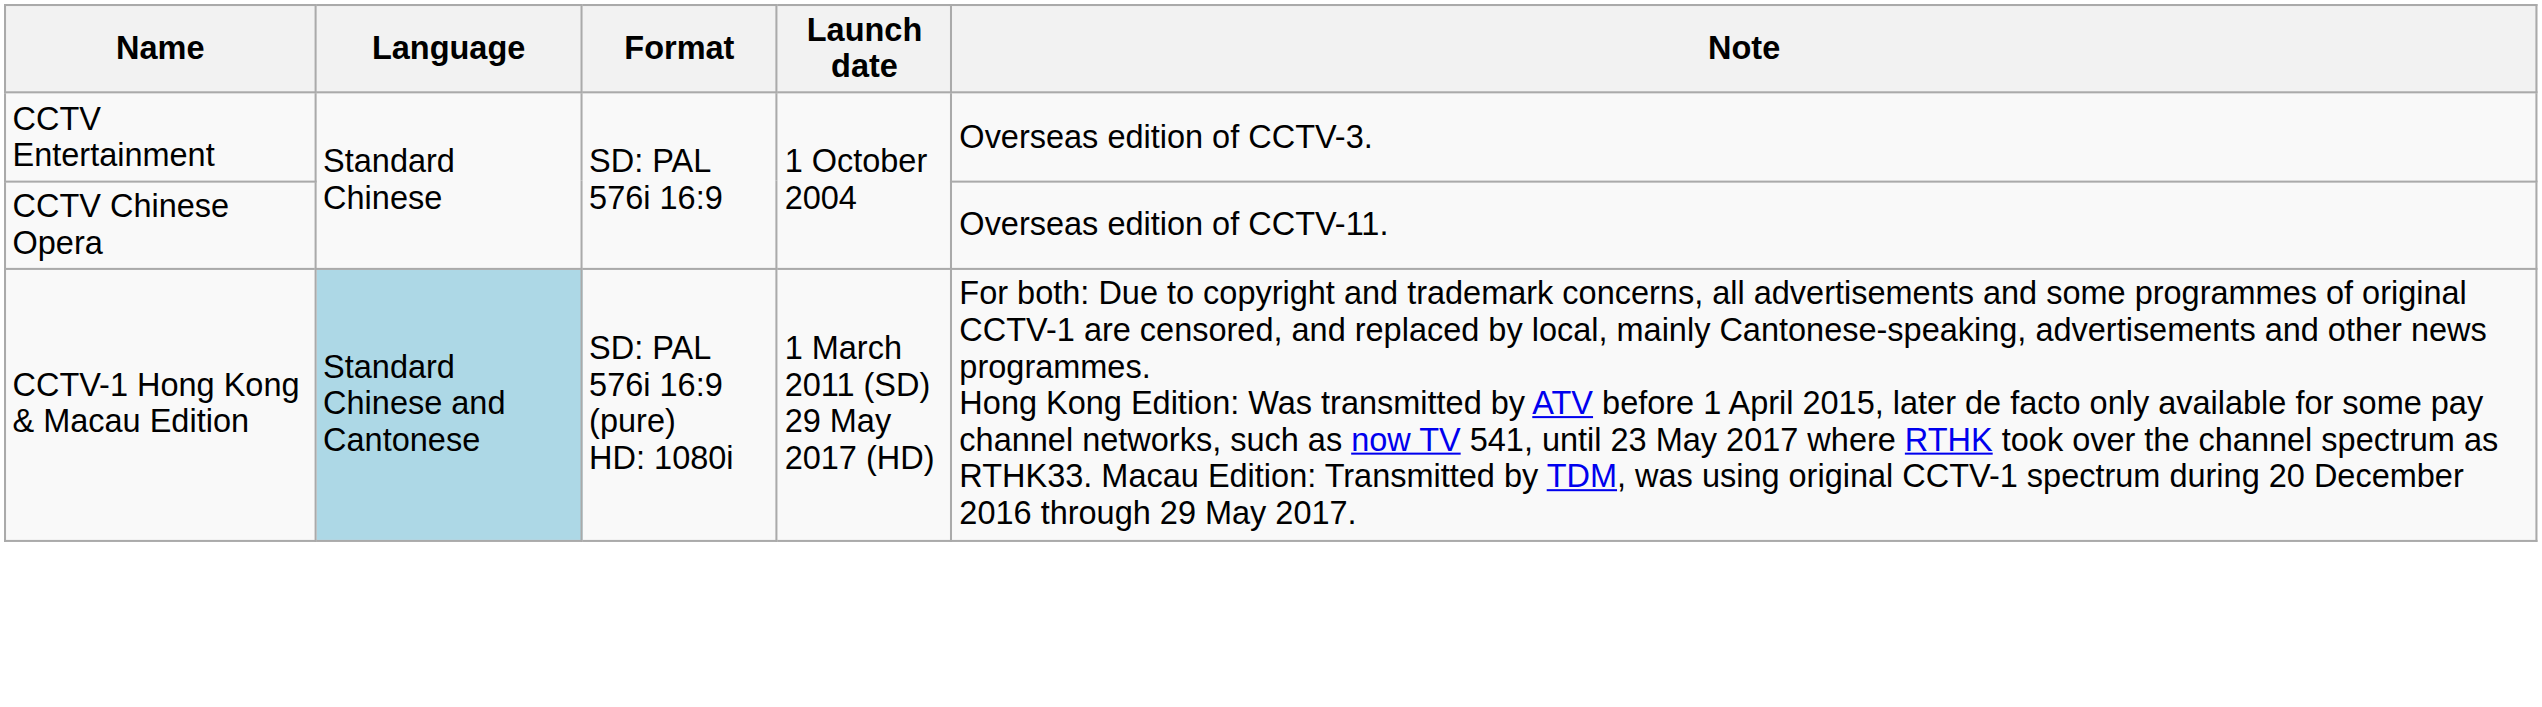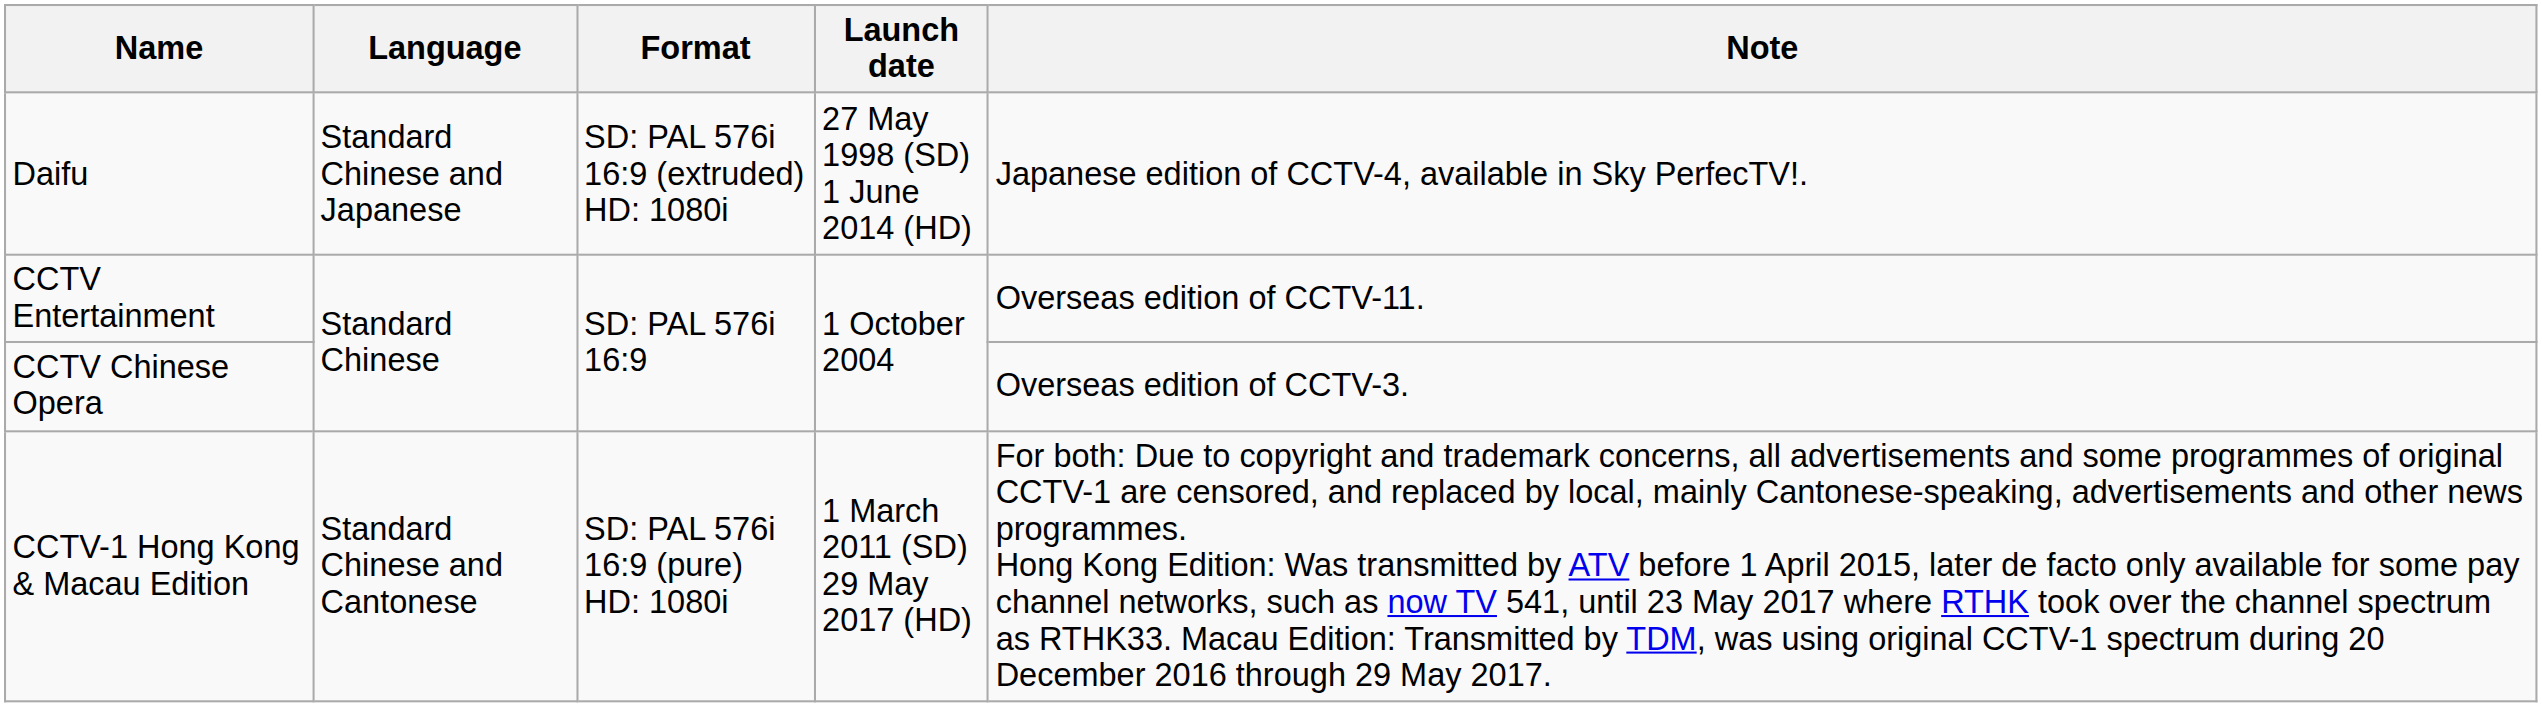+ row: (50, 173)
(1166, 136) Overseas edition of CCTV-3. -> (1210, 297) Overseas edition of CCTV-11.
(1174, 224) Overseas edition of CCTV-11. -> (1202, 385) Overseas edition of CCTV-3.
(414, 404) lightblue background -> (412, 565) no background
